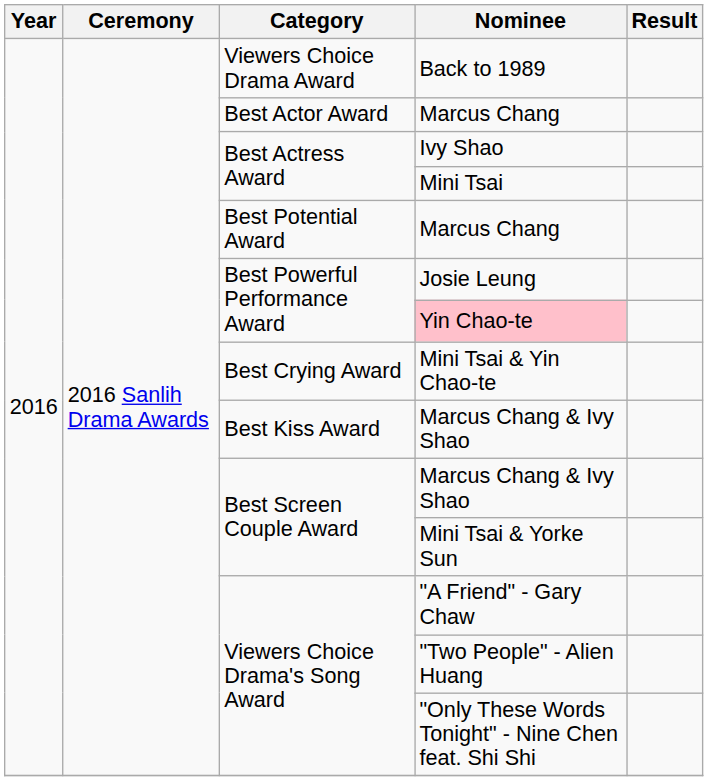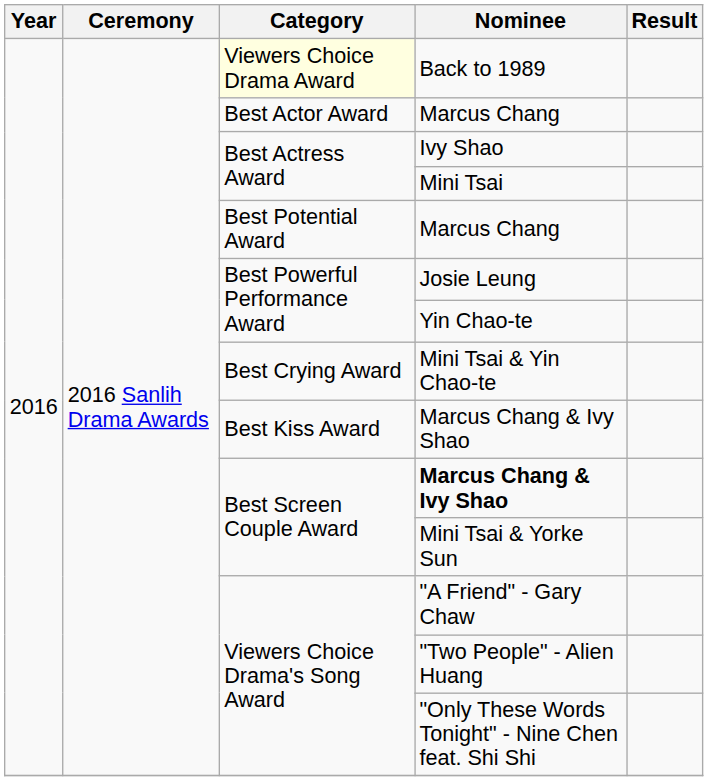(299, 68) no background -> (299, 68) lightyellow background
(476, 320) pink background -> (476, 320) no background
(517, 487) normal -> (505, 487) bold
